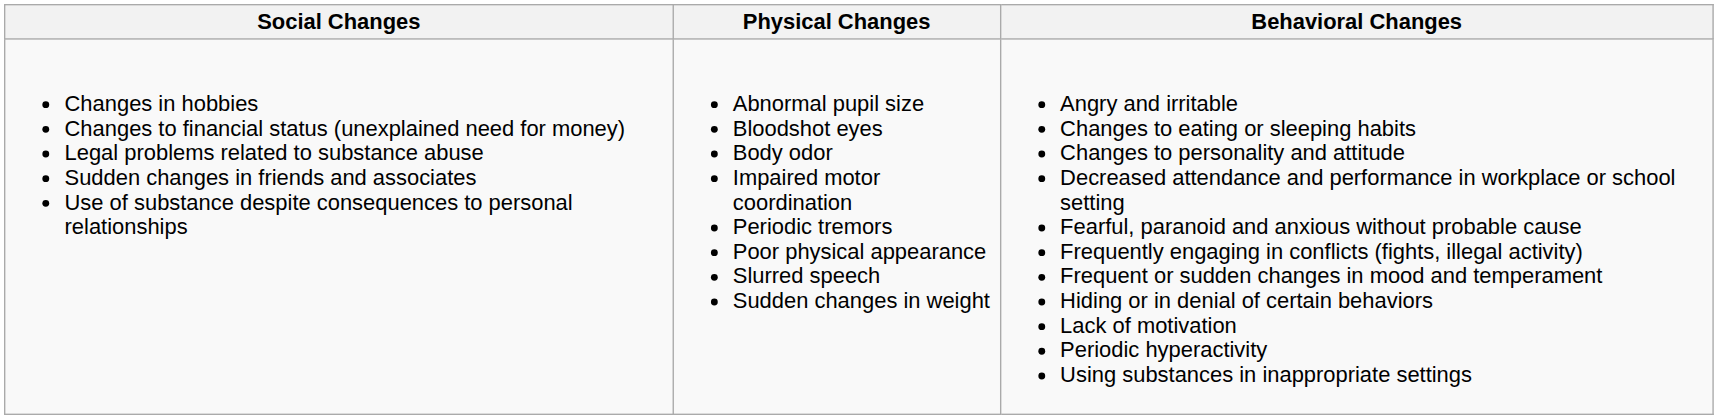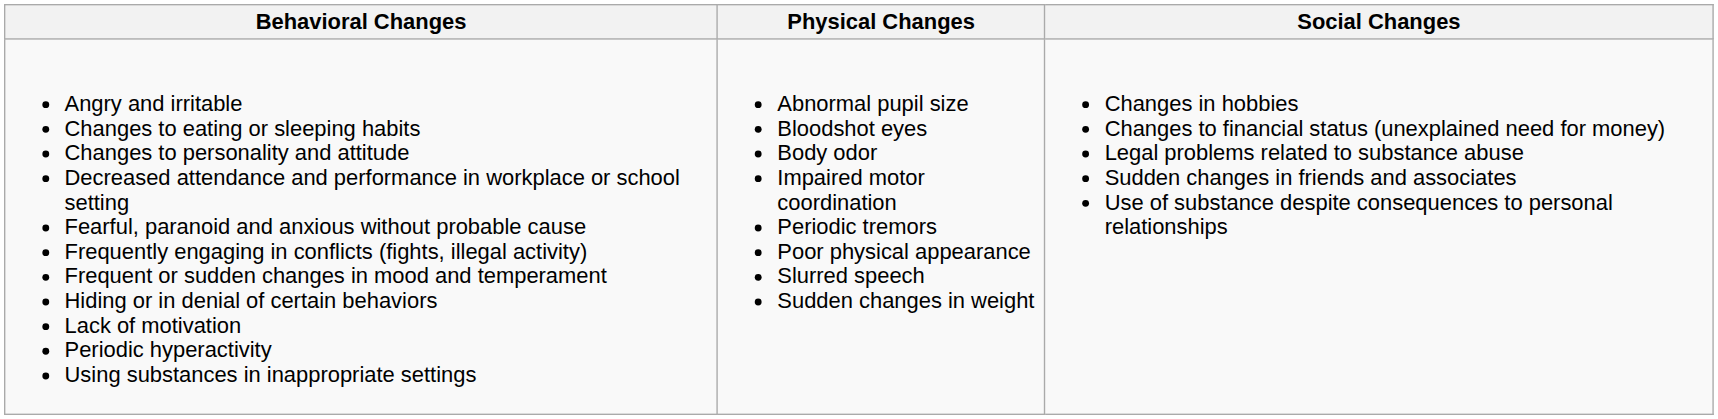columns swapped: (1357, 21) <-> (339, 21)
